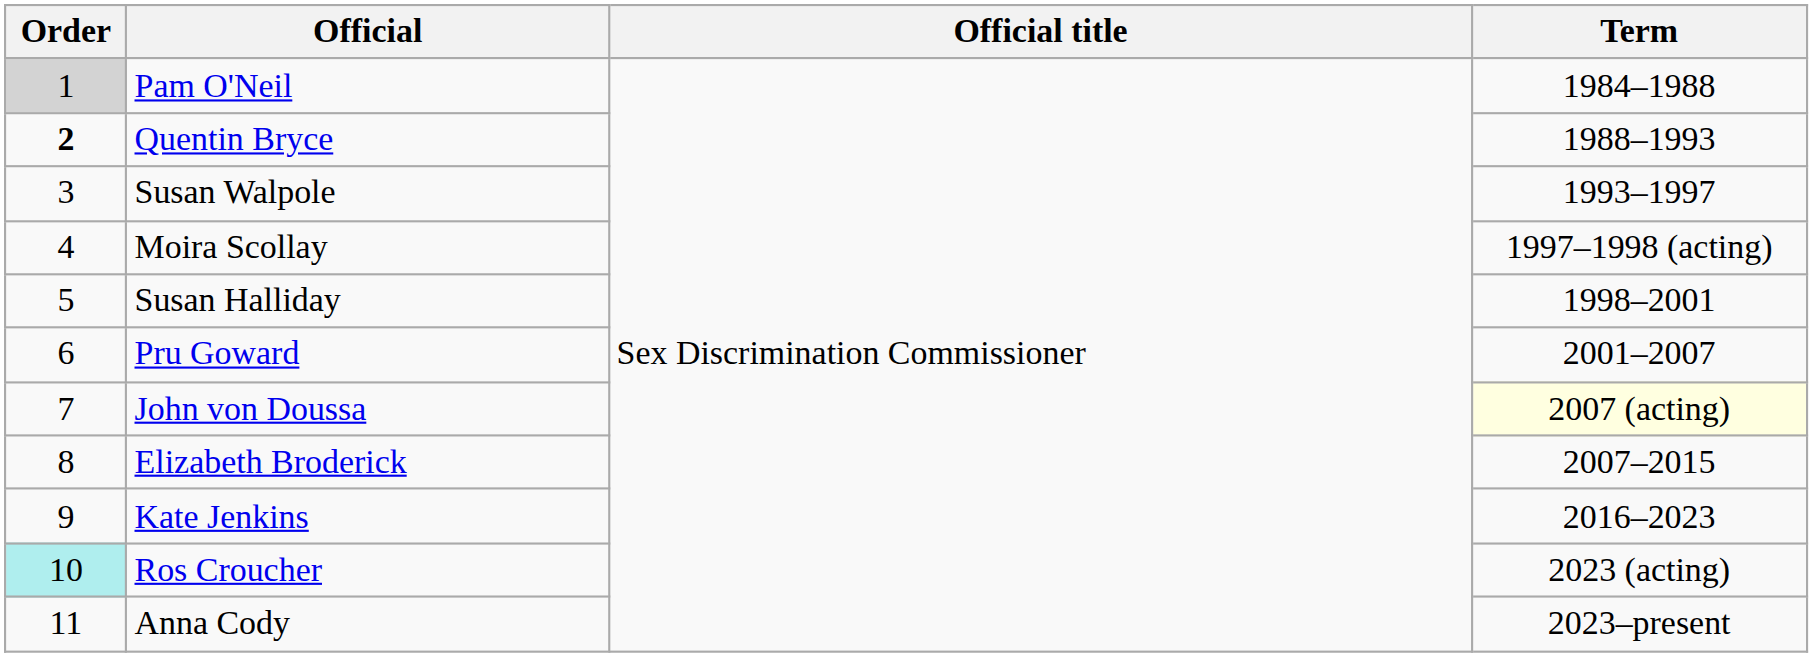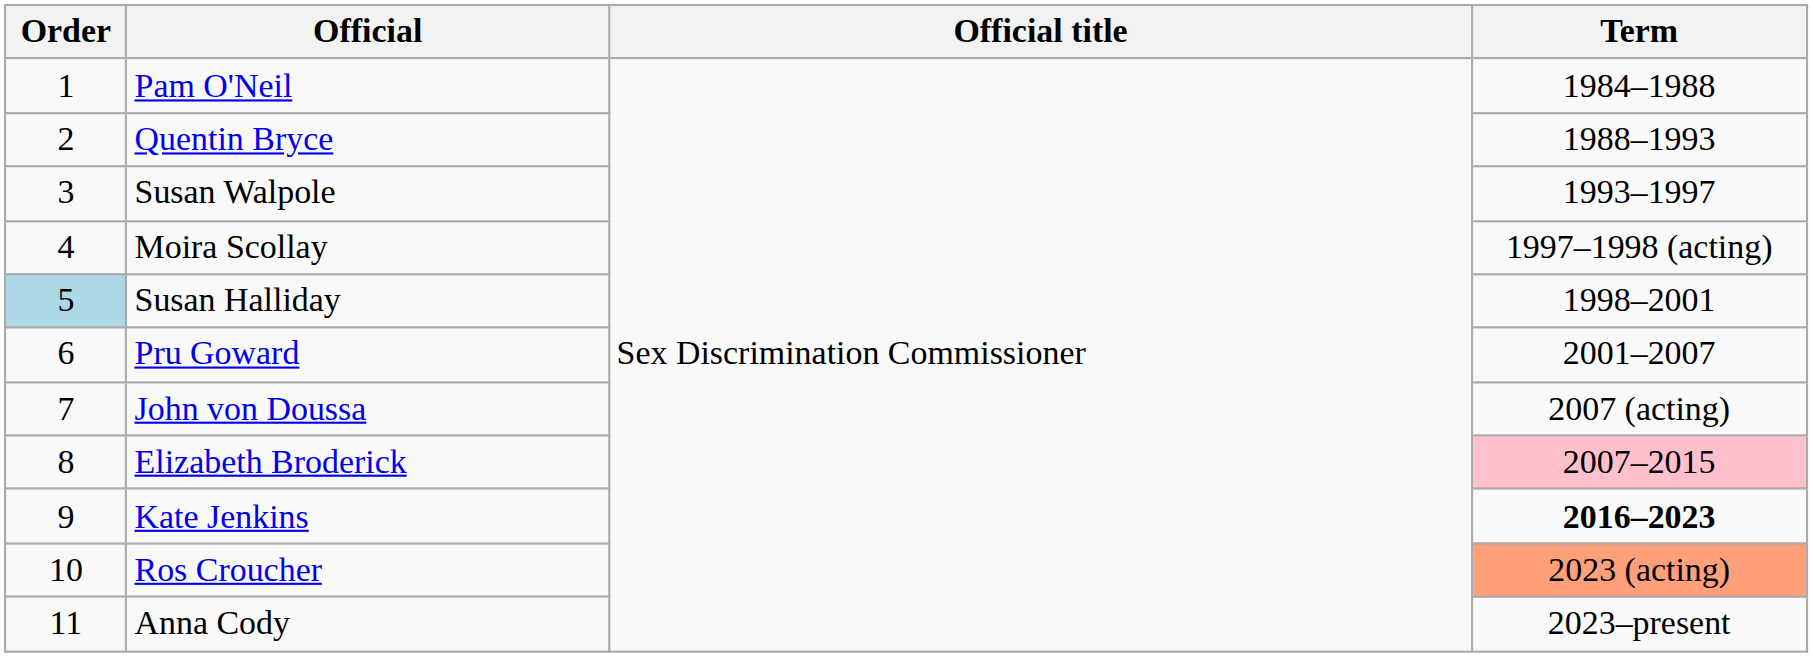(66, 85) lightgrey background -> (66, 85) no background
(66, 138) bold -> (66, 138) normal
(66, 300) no background -> (66, 300) lightblue background
(1639, 407) lightyellow background -> (1639, 407) no background
(1639, 461) no background -> (1639, 461) pink background
(1639, 515) normal -> (1639, 515) bold
(66, 569) paleturquoise background -> (66, 569) no background
(1639, 569) no background -> (1639, 569) lightsalmon background
